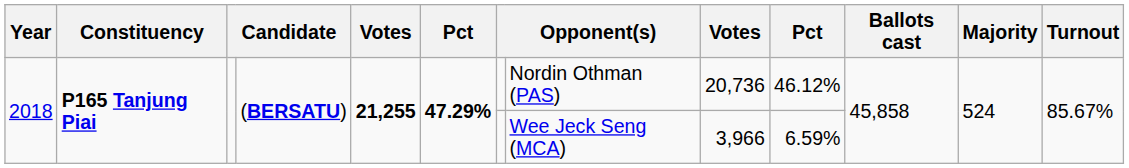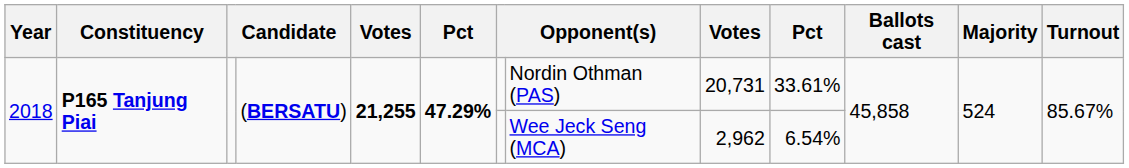(735, 84) 20,736 -> (735, 84) 20,731
(807, 84) 46.12% -> (807, 84) 33.61%
(740, 137) 3,966 -> (740, 137) 2,962
(813, 137) 6.59% -> (813, 137) 6.54%
